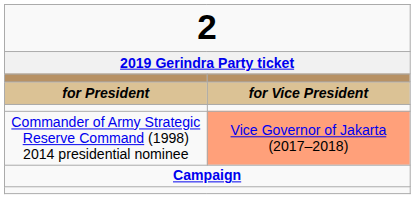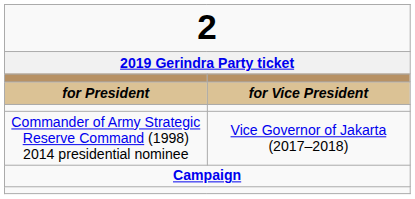(308, 138) lightsalmon background -> (308, 138) no background
